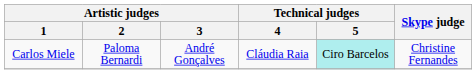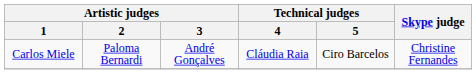(355, 54) paleturquoise background -> (355, 54) no background
